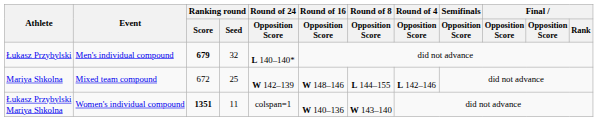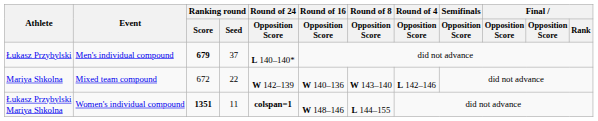(234, 55) 32 -> (234, 55) 37
(234, 80) 25 -> (234, 80) 22
(323, 85) W 148–146 -> (323, 85) W 140–136
(371, 85) L 144–155 -> (371, 85) W 143–140
(273, 104) normal -> (273, 104) bold
(323, 110) W 140–136 -> (323, 110) W 148–146
(371, 110) W 143–140 -> (371, 110) L 144–155
